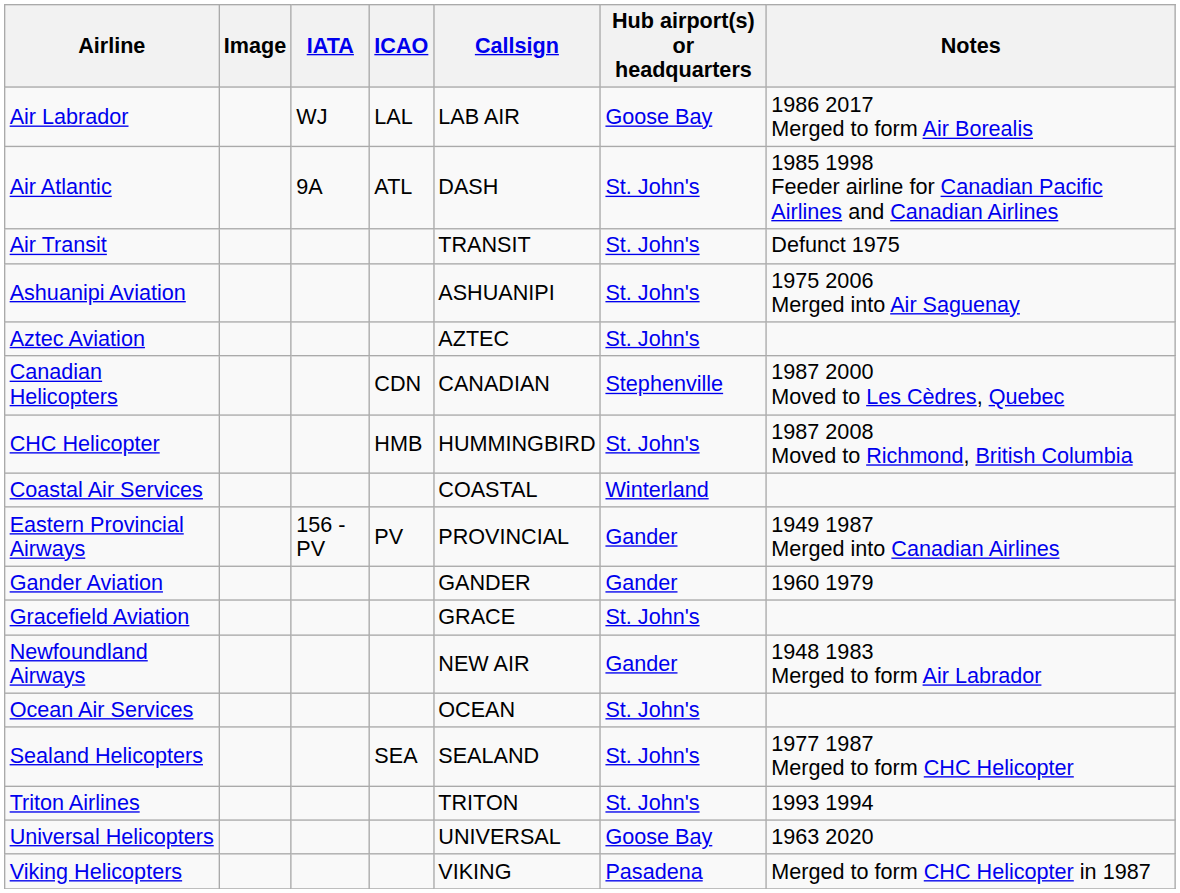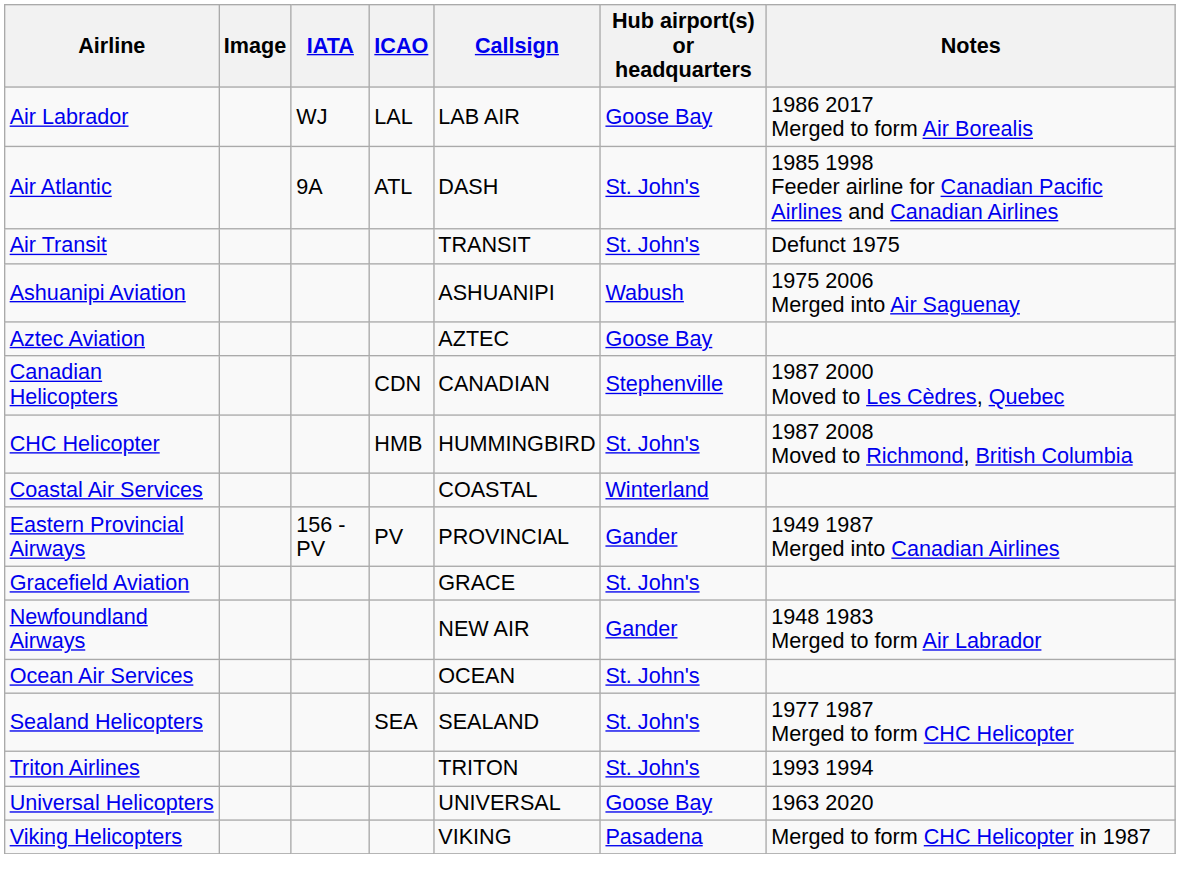(653, 292) St. John's -> (645, 292) Wabush
(653, 338) St. John's -> (659, 338) Goose Bay
- row: (86, 582)
